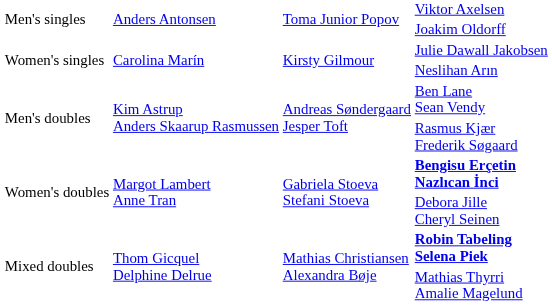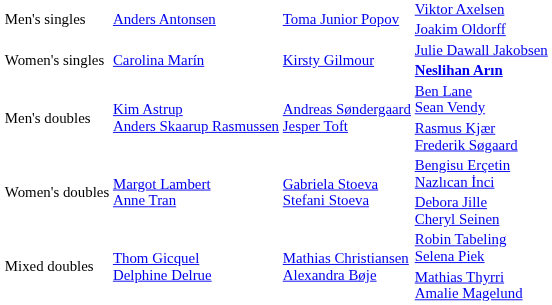(456, 70) normal -> (459, 70) bold
(465, 173) bold -> (462, 173) normal
(463, 248) bold -> (461, 248) normal
